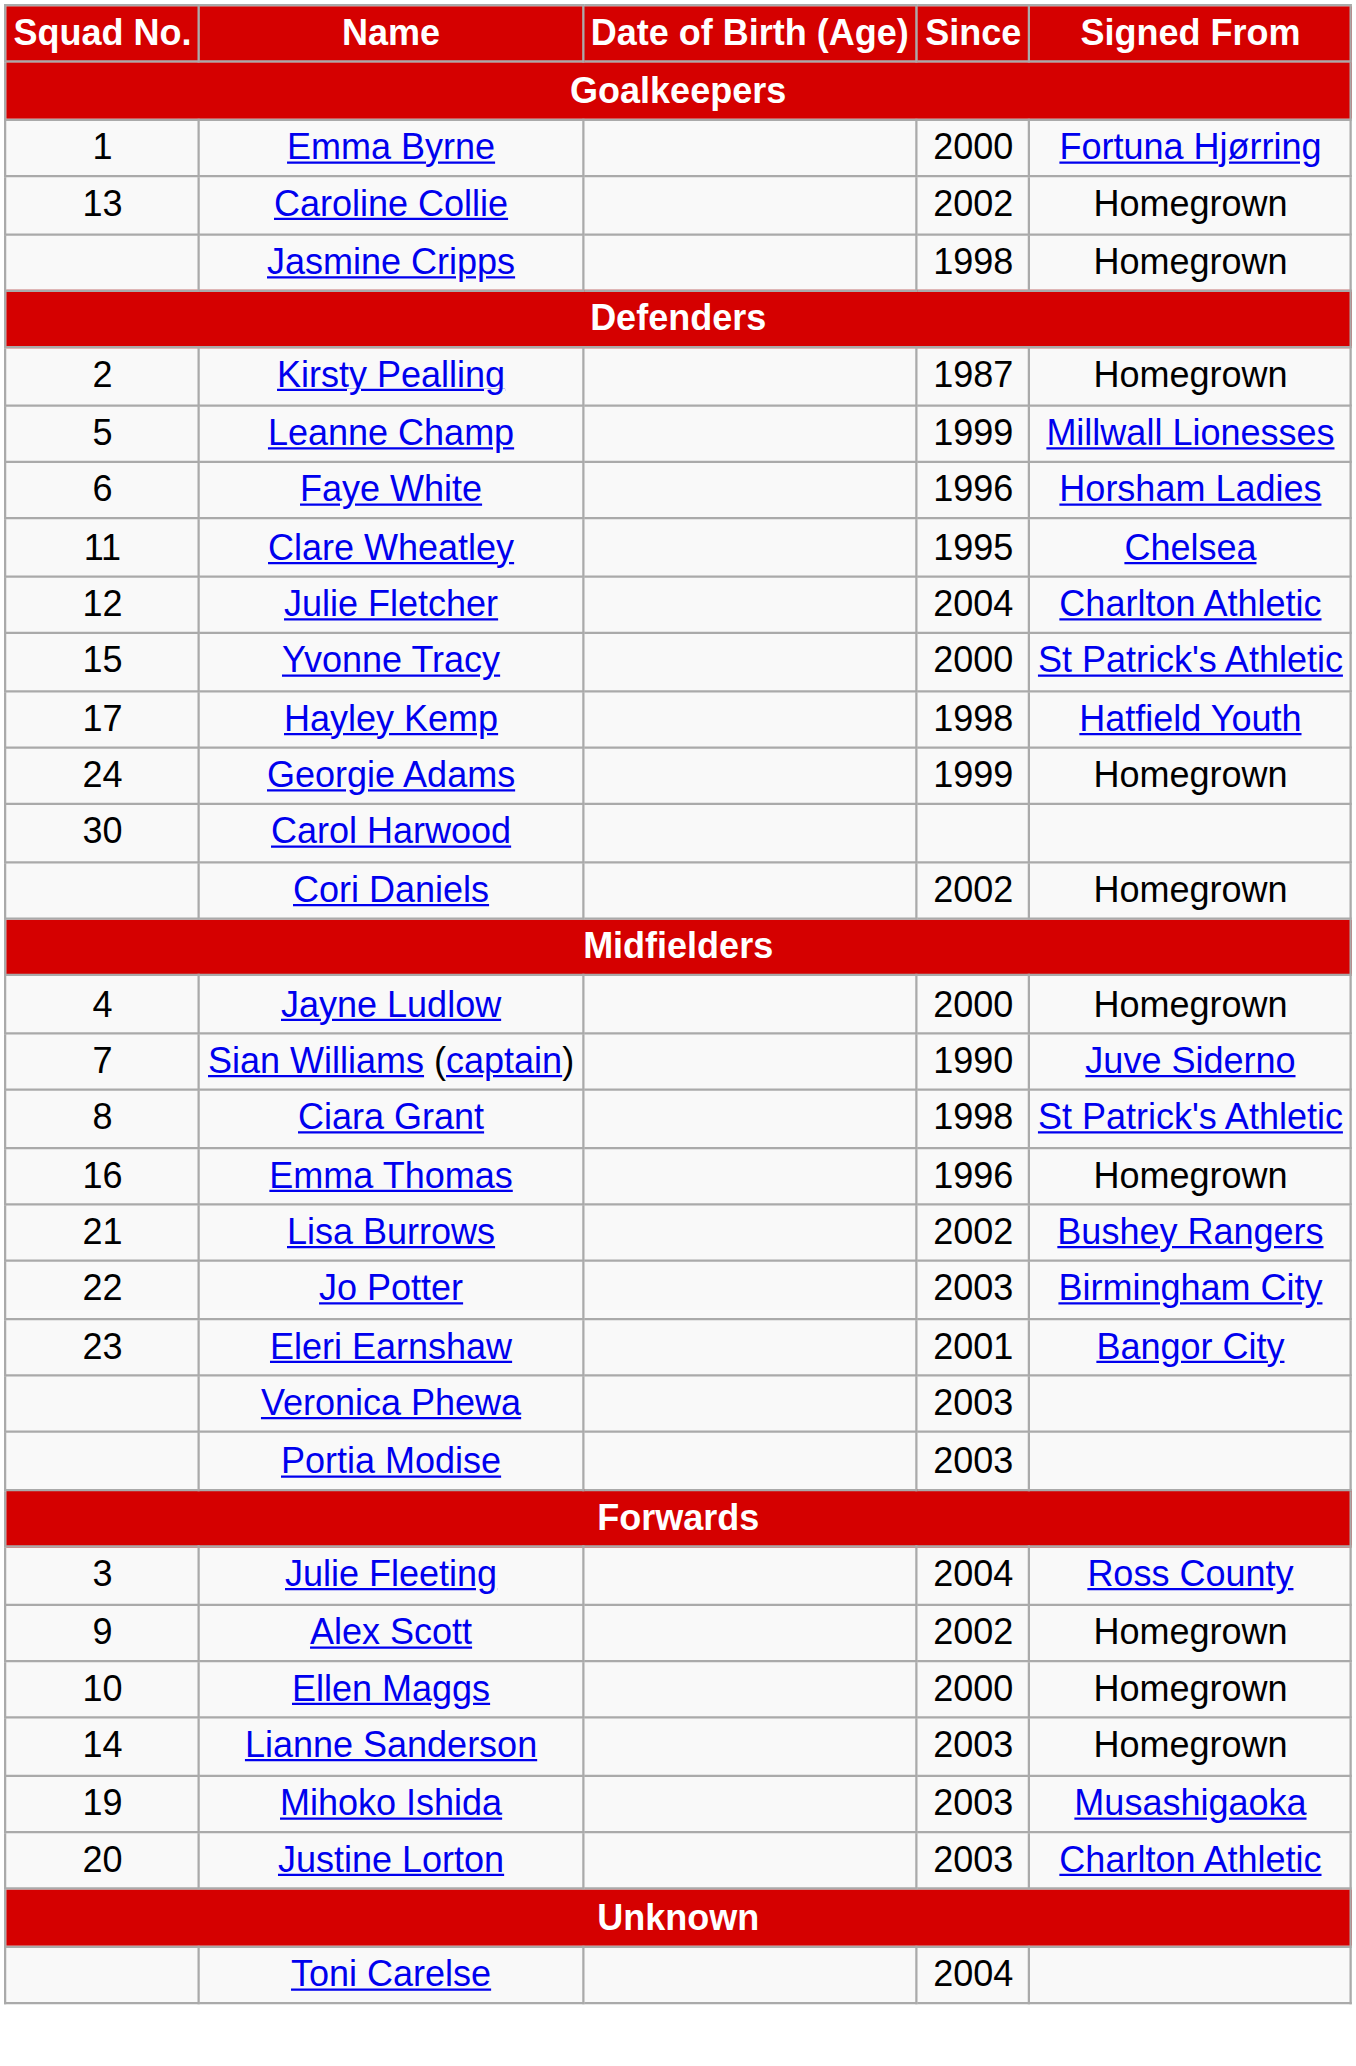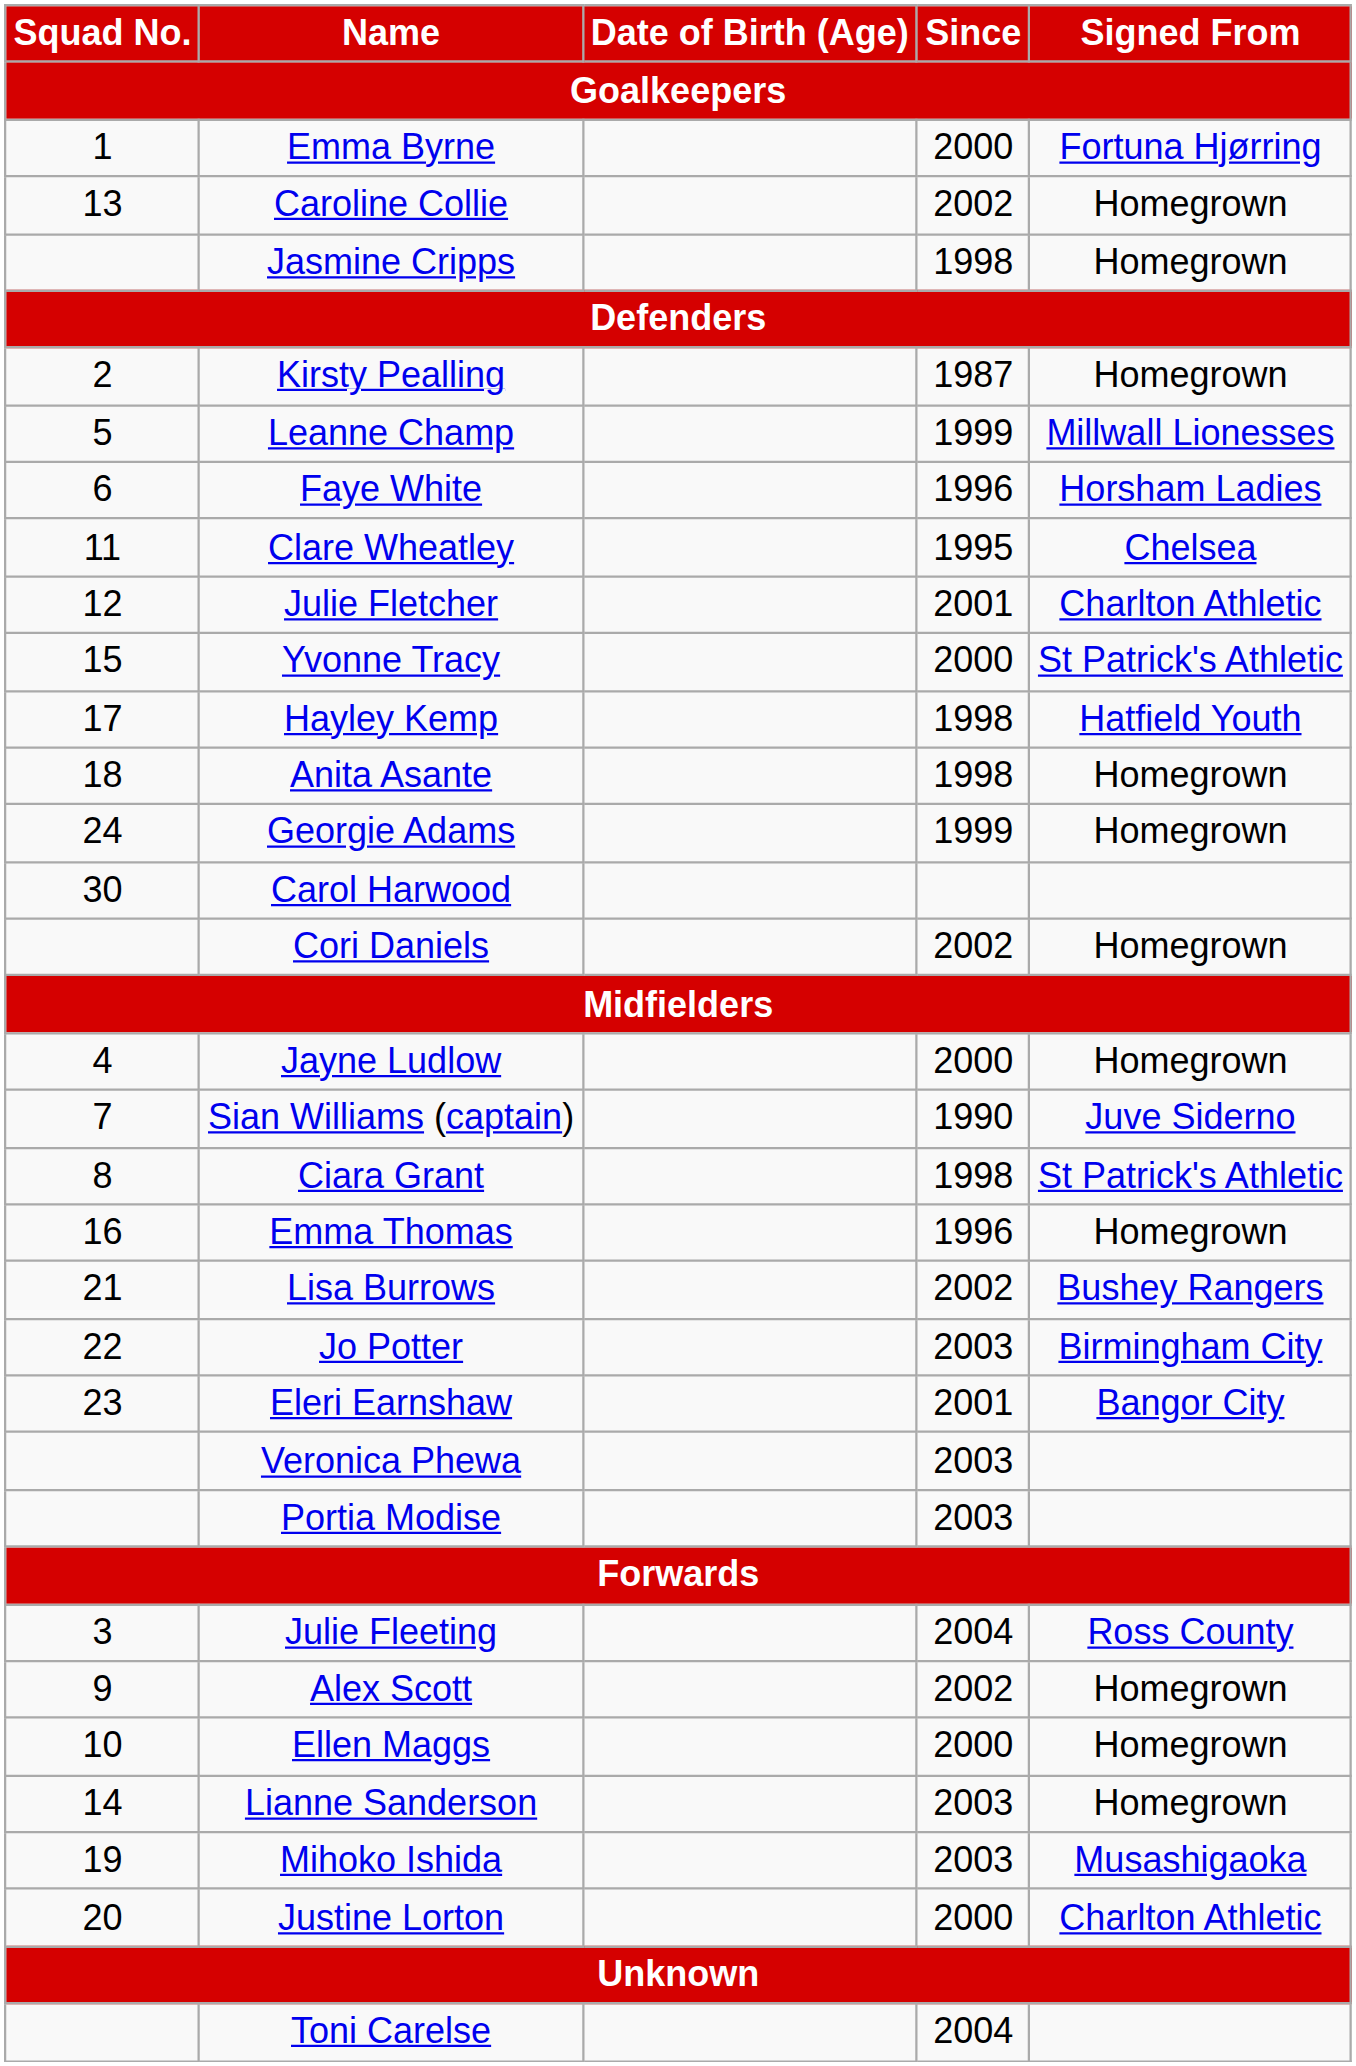(973, 603) 2004 -> (973, 603) 2001
+ row: (391, 775)
(973, 1860) 2003 -> (973, 1917) 2000
